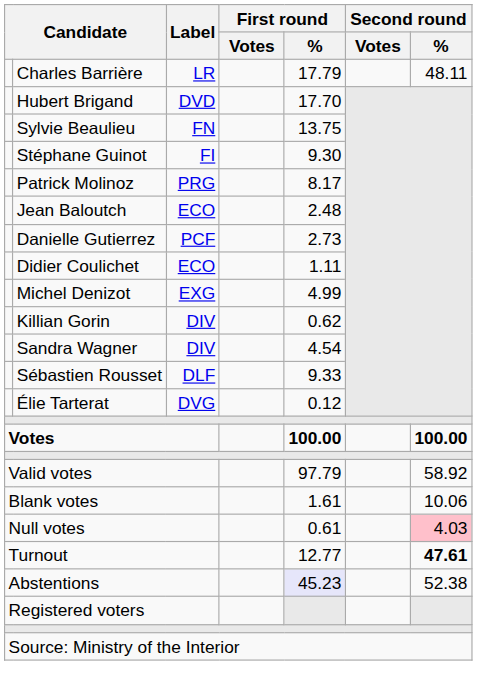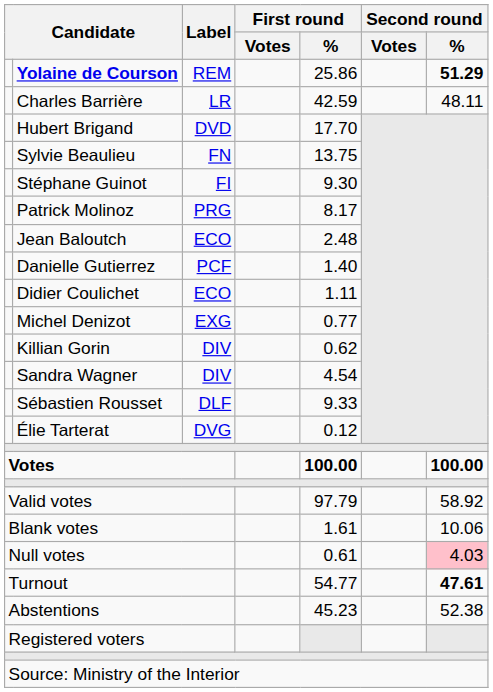+ row: (97, 73)
(320, 73) 17.79 -> (336, 101) 42.59
(324, 238) 2.73 -> (340, 265) 1.40
(324, 293) 4.99 -> (340, 320) 0.77
(320, 556) 12.77 -> (336, 583) 54.77
(320, 583) lavender background -> (336, 611) no background
